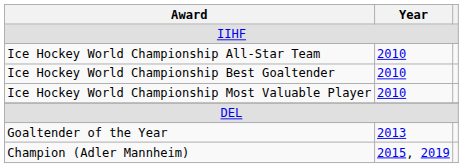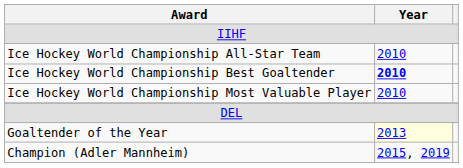(392, 73) normal -> (392, 73) bold
(392, 133) no background -> (392, 133) lightyellow background
